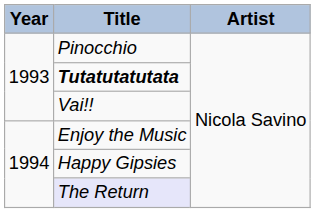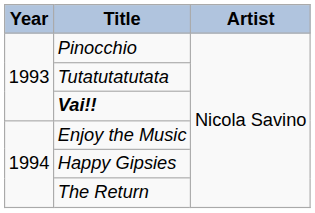(118, 76) bold -> (113, 76) normal
(76, 105) normal -> (77, 105) bold
(103, 192) lavender background -> (103, 192) no background
